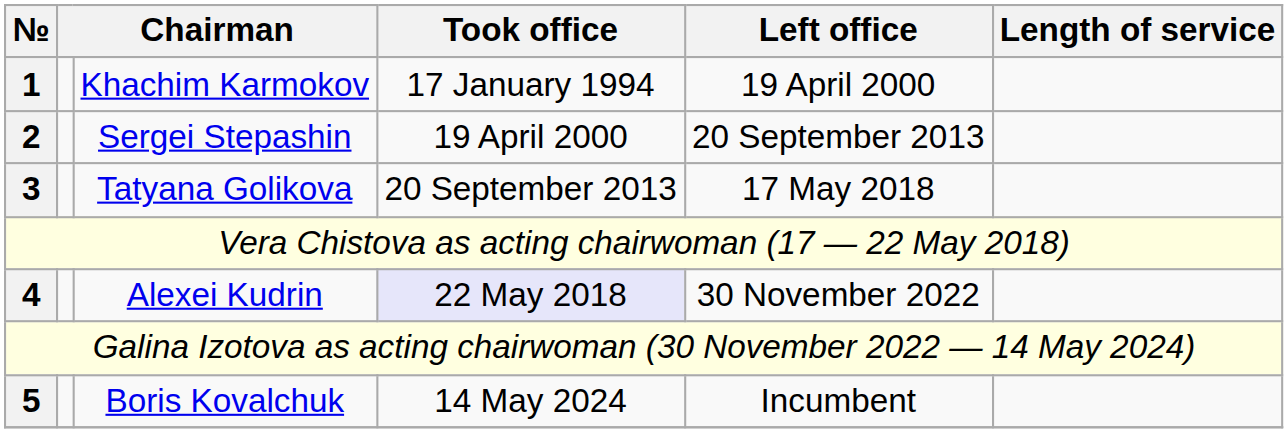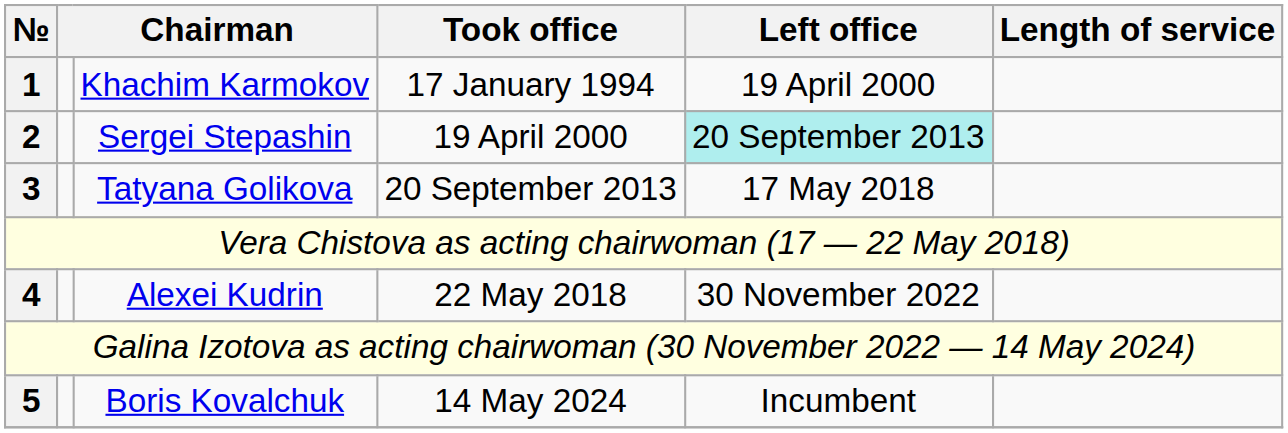(838, 136) no background -> (838, 136) paleturquoise background
(531, 294) lavender background -> (531, 294) no background
